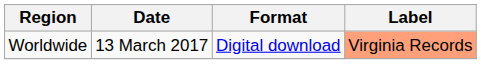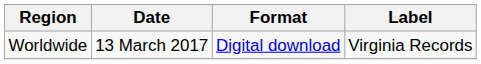(410, 44) lightsalmon background -> (410, 44) no background
